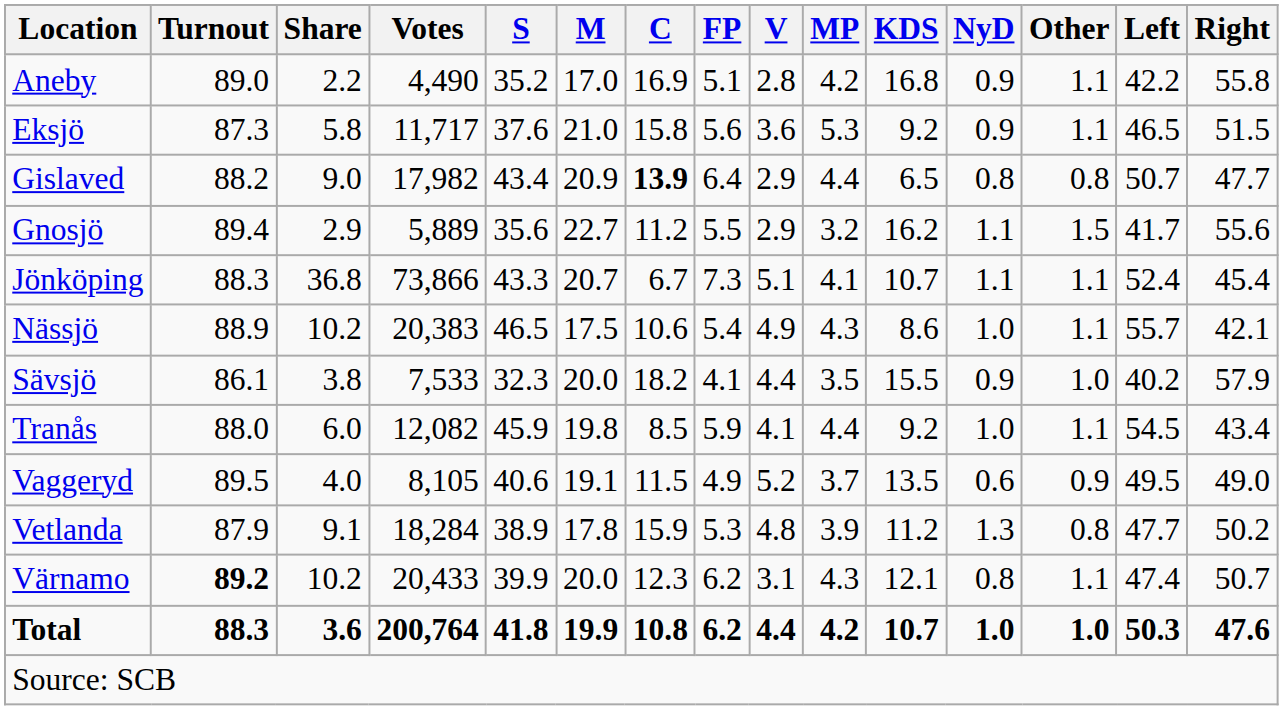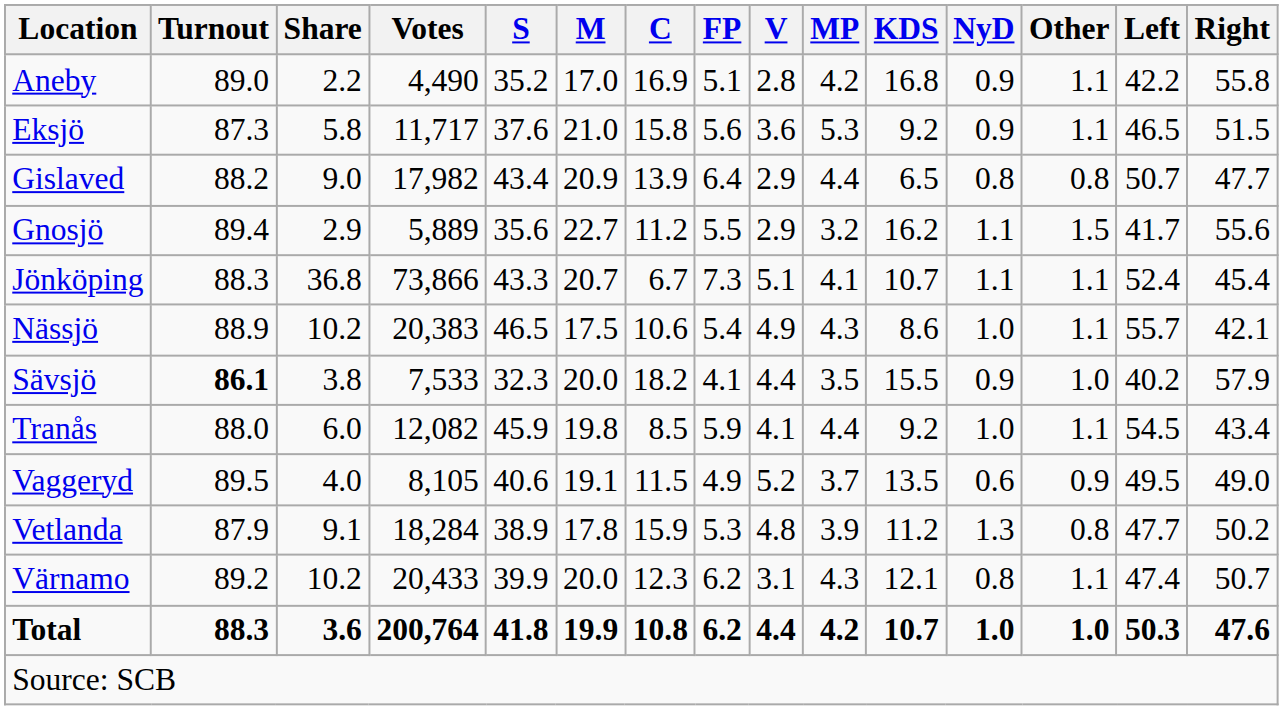(660, 179) bold -> (660, 179) normal
(242, 379) normal -> (242, 379) bold
(242, 579) bold -> (242, 579) normal
